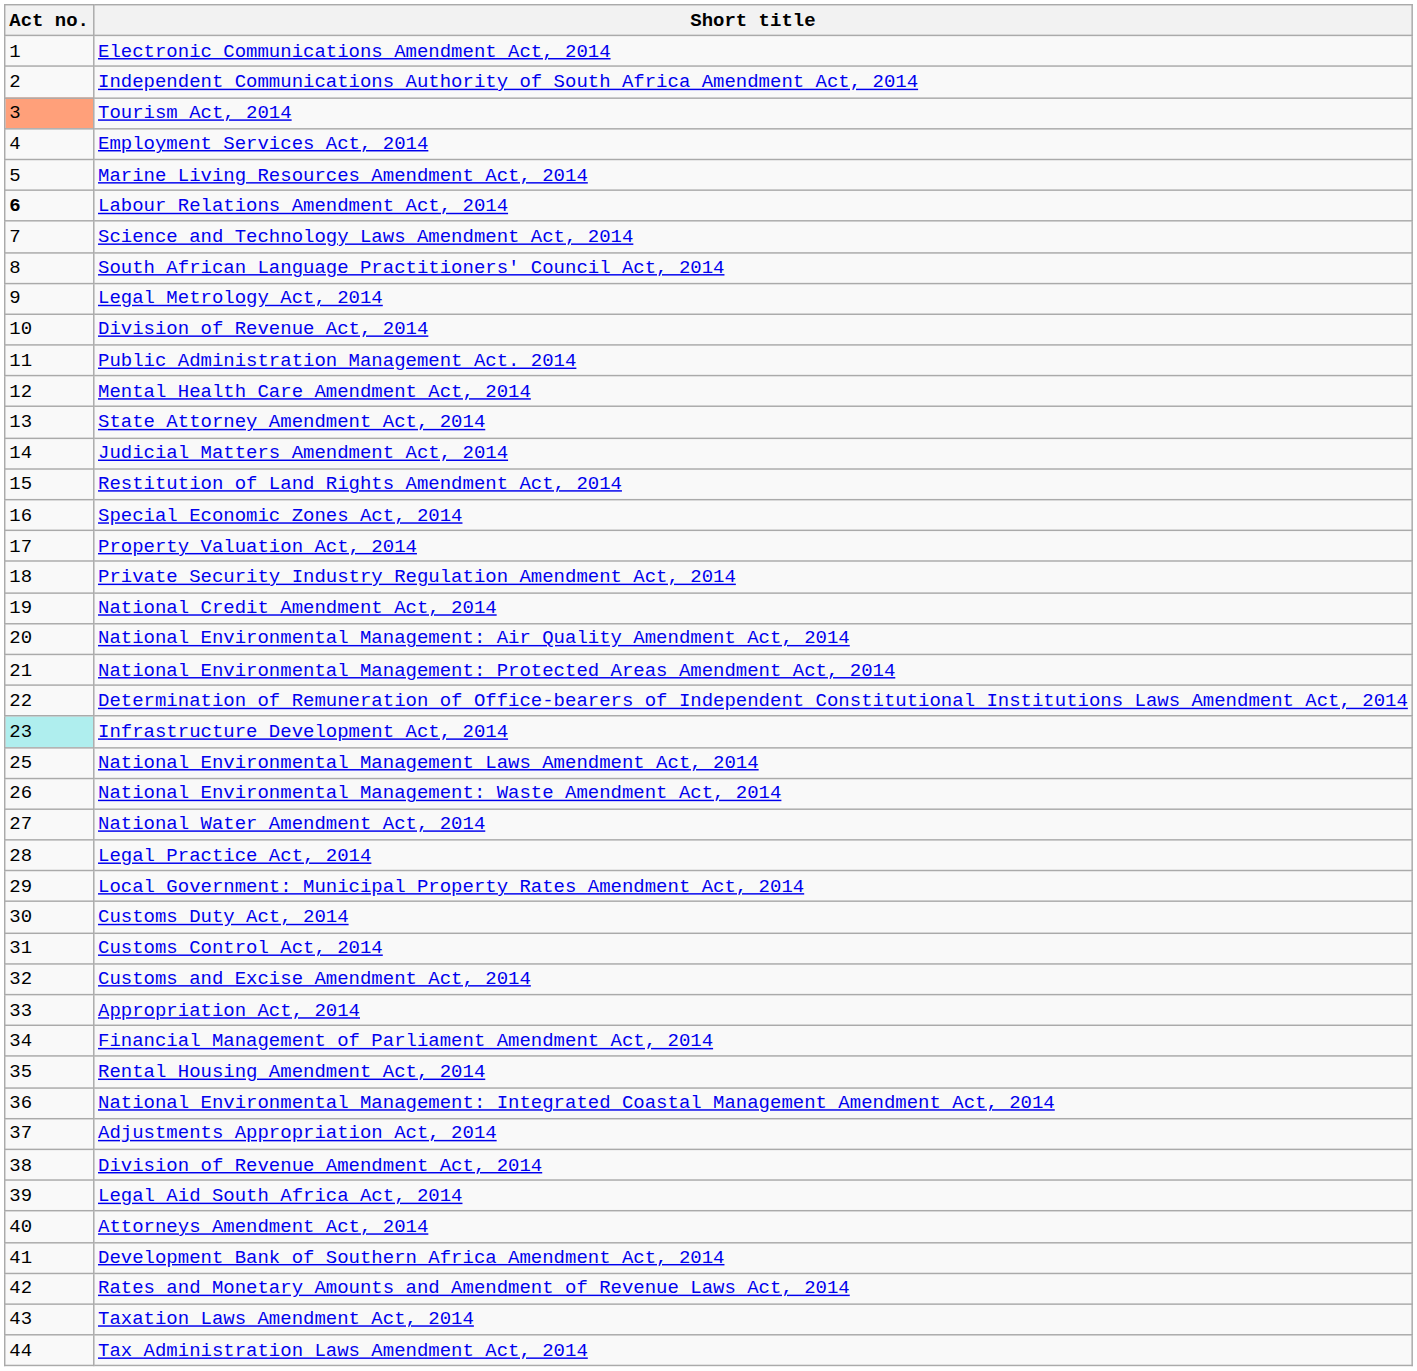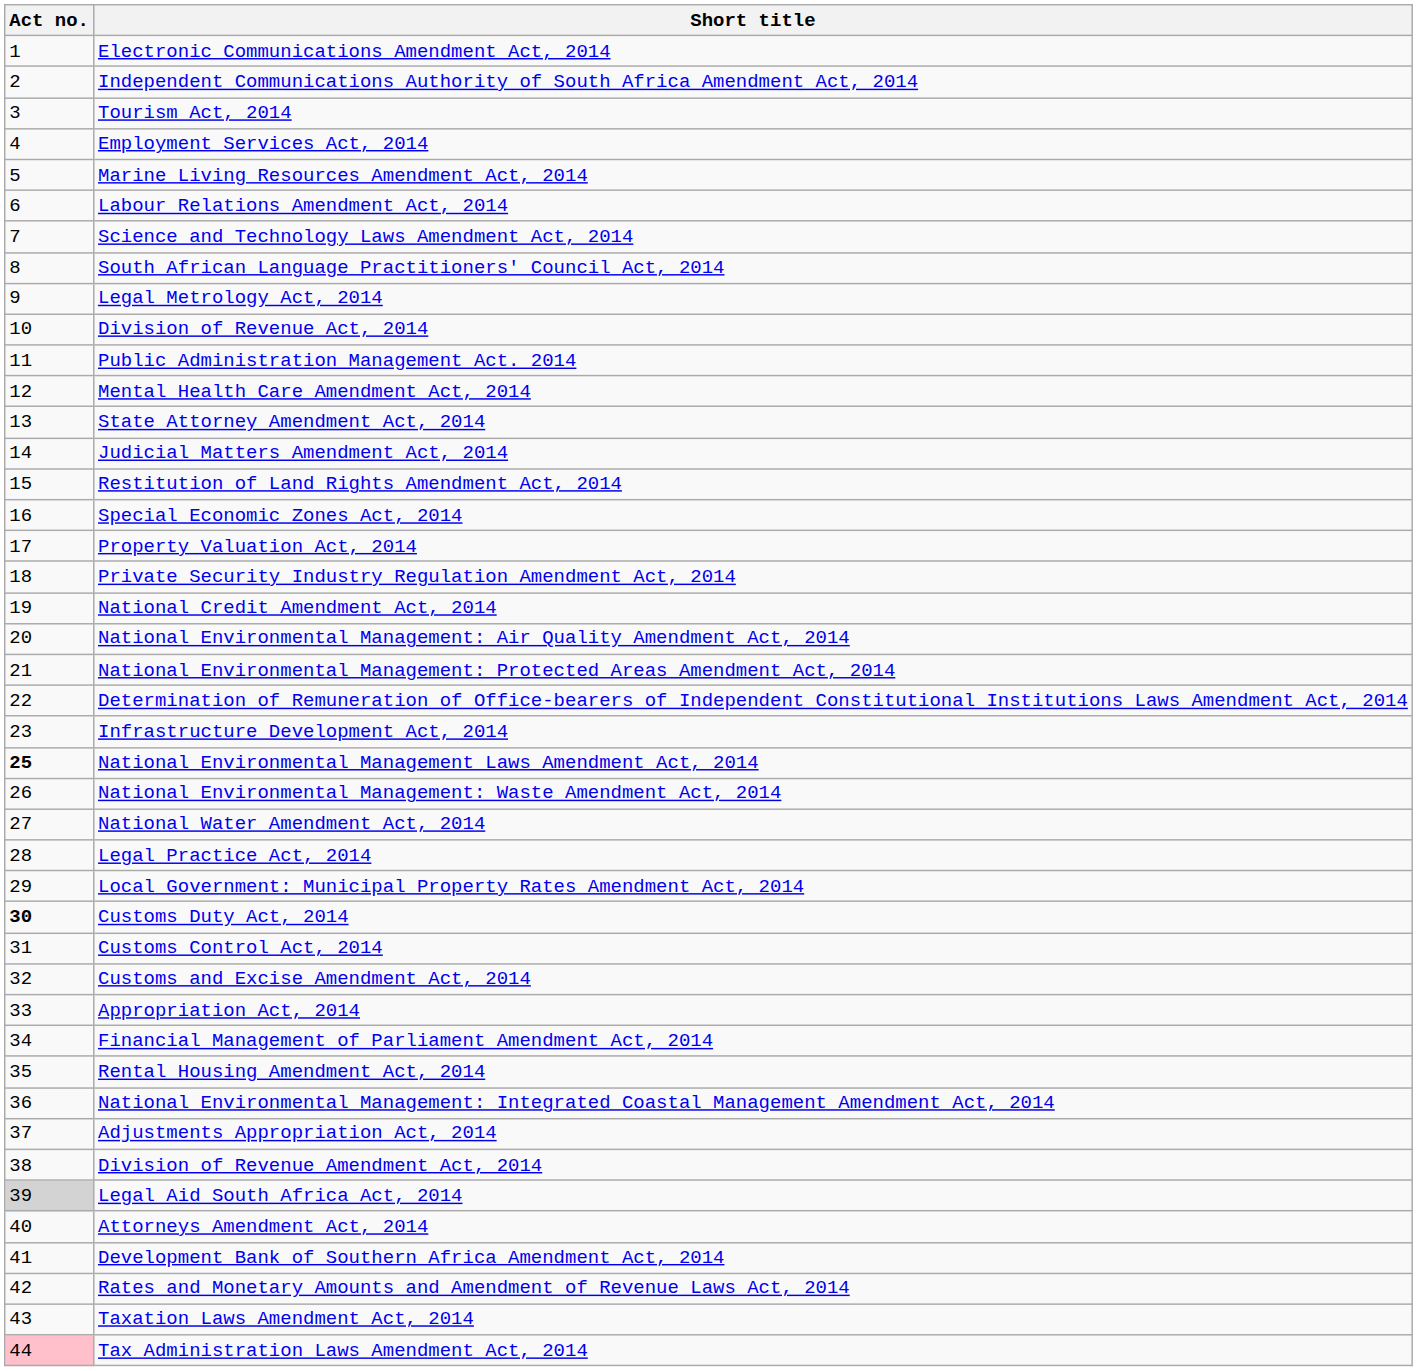(15, 113) lightsalmon background -> (15, 113) no background
(15, 206) bold -> (15, 206) normal
(21, 732) paleturquoise background -> (21, 732) no background
(21, 763) normal -> (21, 763) bold
(21, 917) normal -> (21, 917) bold
(21, 1196) no background -> (21, 1196) lightgrey background
(21, 1350) no background -> (21, 1350) pink background
